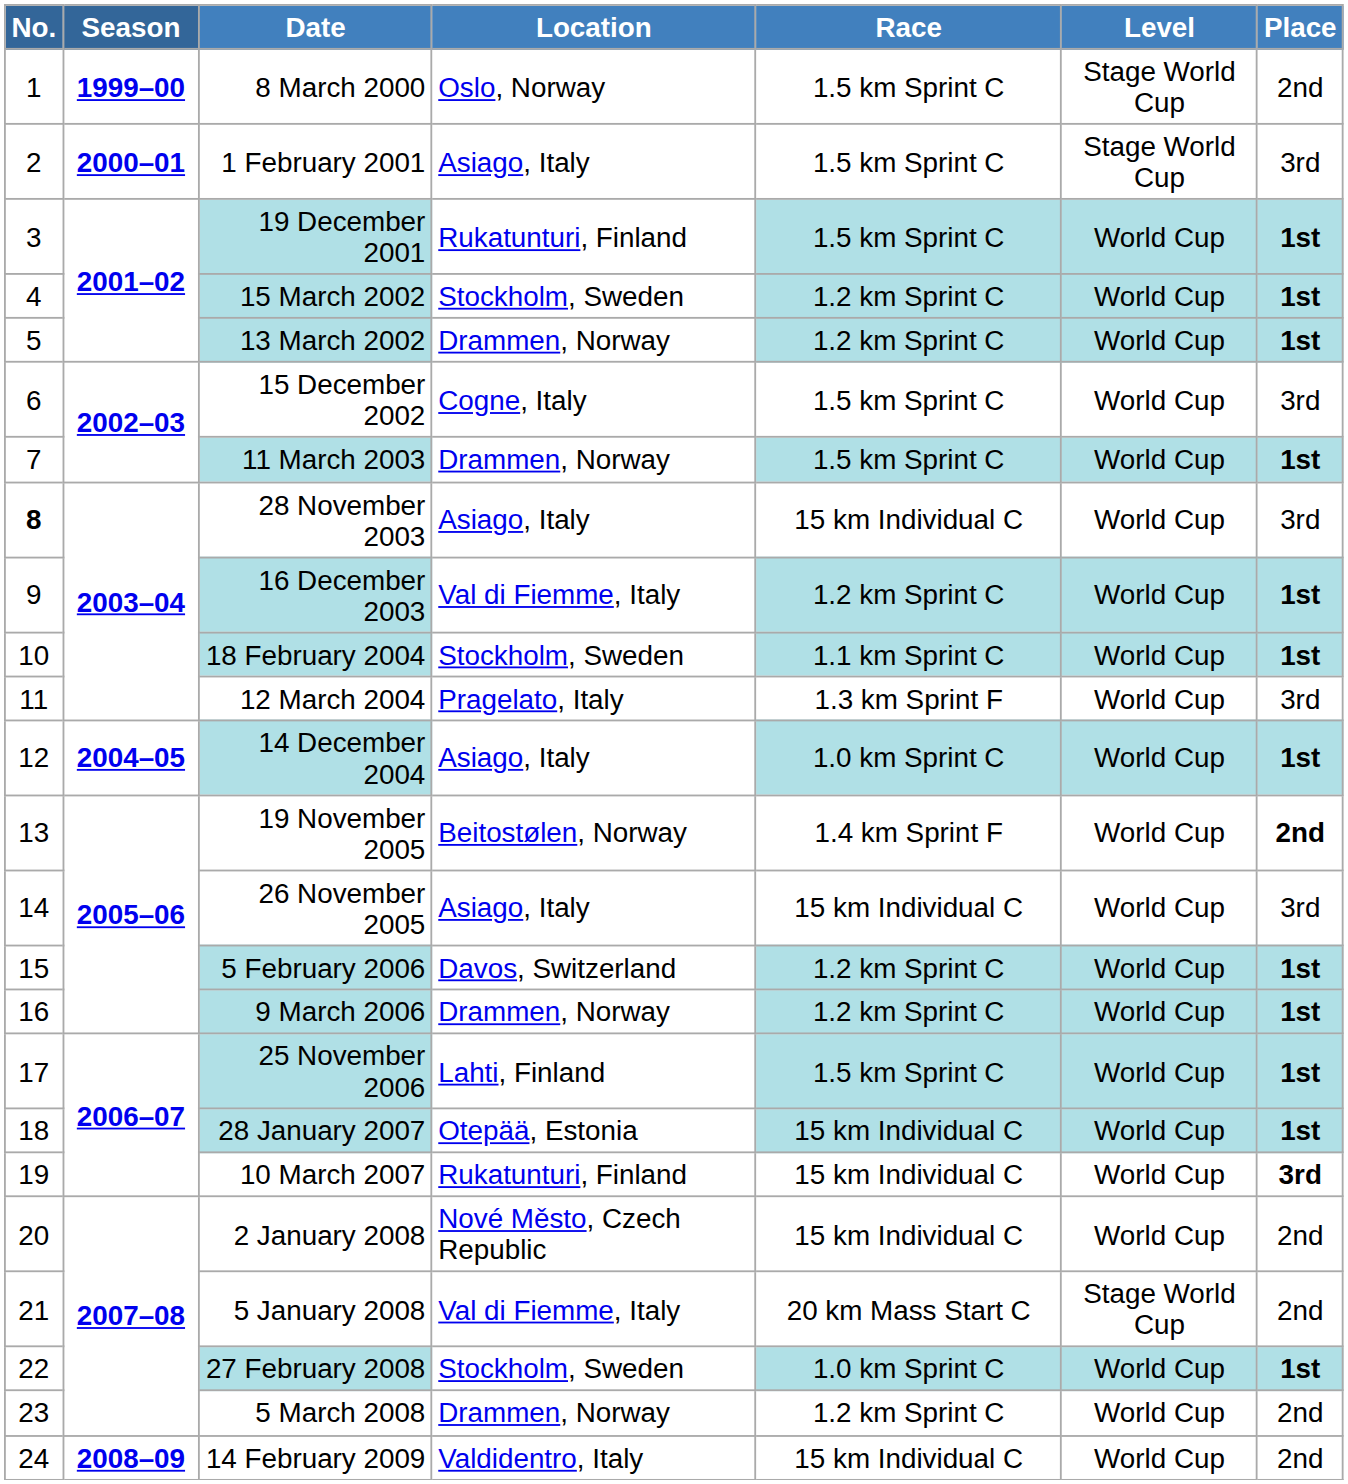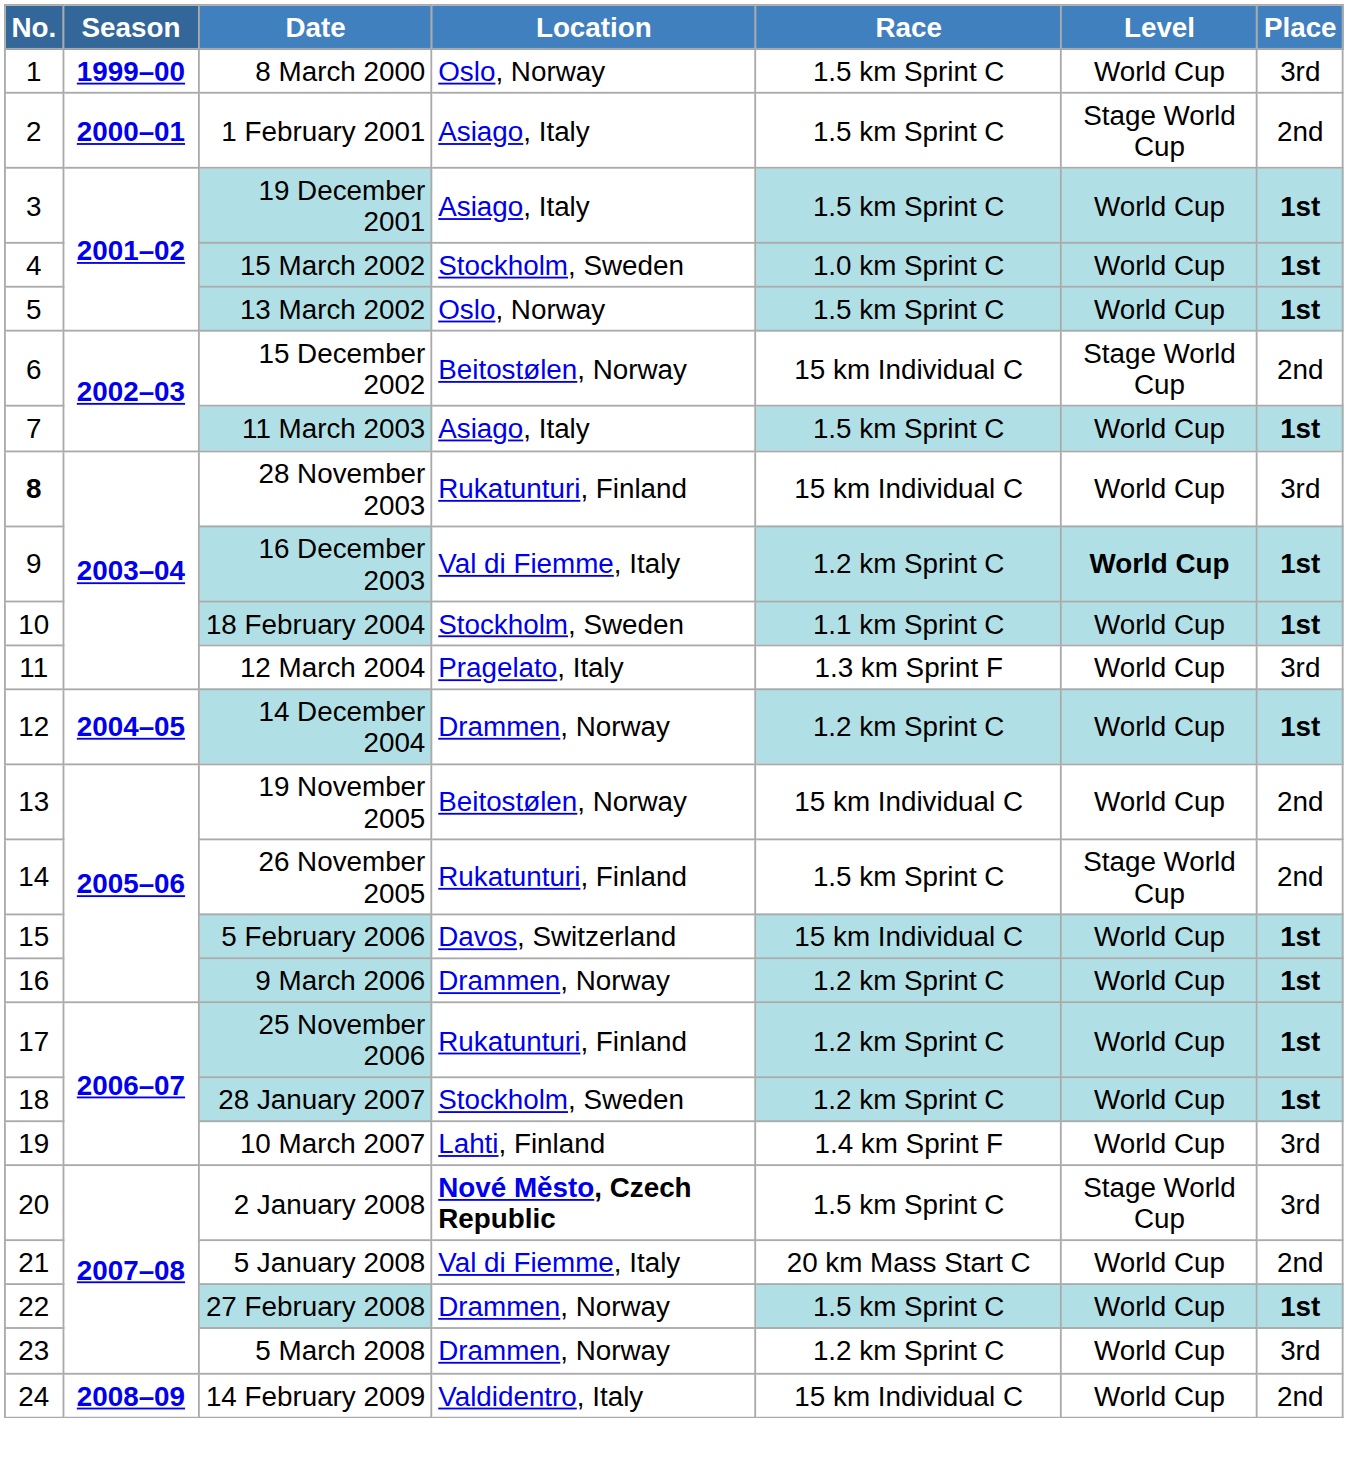(1159, 87) Stage World Cup -> (1160, 71) World Cup
(1300, 87) 2nd -> (1300, 71) 3rd
(1300, 162) 3rd -> (1300, 131) 2nd
(563, 237) Rukatunturi, Finland -> (514, 206) Asiago, Italy
(909, 297) 1.2 km Sprint C -> (909, 265) 1.0 km Sprint C
(554, 341) Drammen, Norway -> (522, 310) Oslo, Norway
(909, 341) 1.2 km Sprint C -> (909, 310) 1.5 km Sprint C
(512, 400) Cogne, Italy -> (563, 369) Beitostølen, Norway
(909, 400) 1.5 km Sprint C -> (909, 369) 15 km Individual C
(1160, 400) World Cup -> (1159, 369) Stage World Cup
(1300, 400) 3rd -> (1300, 369) 2nd
(554, 460) Drammen, Norway -> (514, 429) Asiago, Italy
(514, 519) Asiago, Italy -> (563, 488) Rukatunturi, Finland
(1160, 595) normal -> (1160, 563) bold
(514, 758) Asiago, Italy -> (554, 727) Drammen, Norway
(909, 758) 1.0 km Sprint C -> (909, 727) 1.2 km Sprint C
(909, 833) 1.4 km Sprint F -> (909, 802) 15 km Individual C
(1300, 833) bold -> (1300, 802) normal
(514, 908) Asiago, Italy -> (563, 877) Rukatunturi, Finland
(909, 908) 15 km Individual C -> (909, 877) 1.5 km Sprint C
(1160, 908) World Cup -> (1159, 877) Stage World Cup
(1300, 908) 3rd -> (1300, 877) 2nd
(909, 968) 1.2 km Sprint C -> (909, 937) 15 km Individual C
(522, 1071) Lahti, Finland -> (563, 1040) Rukatunturi, Finland
(909, 1071) 1.5 km Sprint C -> (909, 1040) 1.2 km Sprint C
(538, 1131) Otepää, Estonia -> (561, 1100) Stockholm, Sweden
(909, 1131) 15 km Individual C -> (909, 1100) 1.2 km Sprint C
(563, 1175) Rukatunturi, Finland -> (522, 1144) Lahti, Finland
(909, 1175) 15 km Individual C -> (909, 1144) 1.4 km Sprint F
(1300, 1175) bold -> (1300, 1144) normal
(560, 1234) normal -> (565, 1203) bold
(909, 1234) 15 km Individual C -> (909, 1203) 1.5 km Sprint C
(1160, 1234) World Cup -> (1159, 1203) Stage World Cup
(1300, 1234) 2nd -> (1300, 1203) 3rd
(1159, 1310) Stage World Cup -> (1160, 1263) World Cup
(561, 1369) Stockholm, Sweden -> (554, 1307) Drammen, Norway
(909, 1369) 1.0 km Sprint C -> (909, 1307) 1.5 km Sprint C
(1300, 1413) 2nd -> (1300, 1351) 3rd
